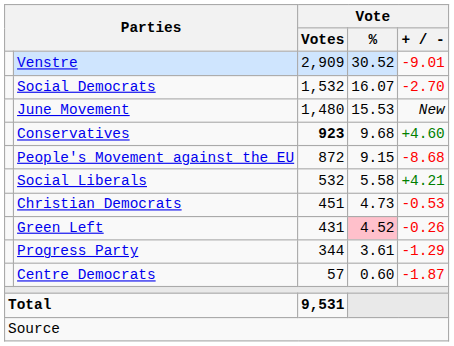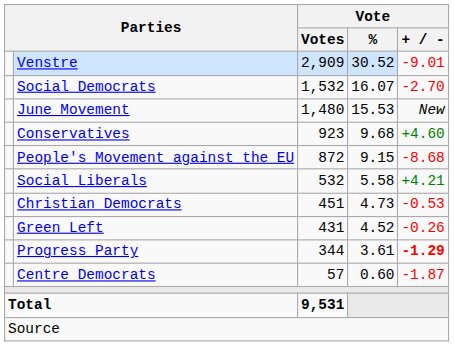(331, 134) bold -> (331, 134) normal
(377, 228) pink background -> (377, 228) no background
(423, 251) normal -> (423, 251) bold
